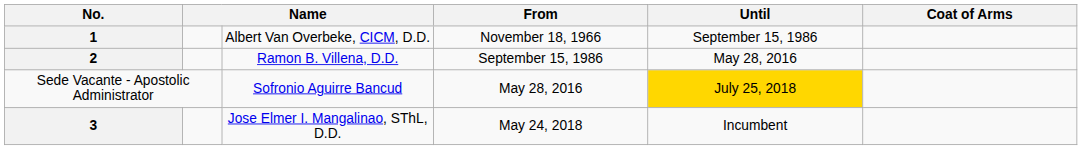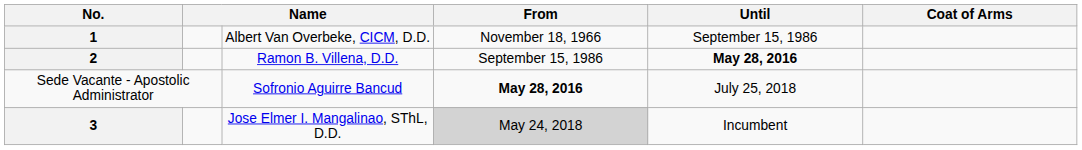(755, 59) normal -> (755, 59) bold
(541, 88) normal -> (541, 88) bold
(755, 88) gold background -> (755, 88) no background
(541, 125) no background -> (541, 125) lightgrey background
